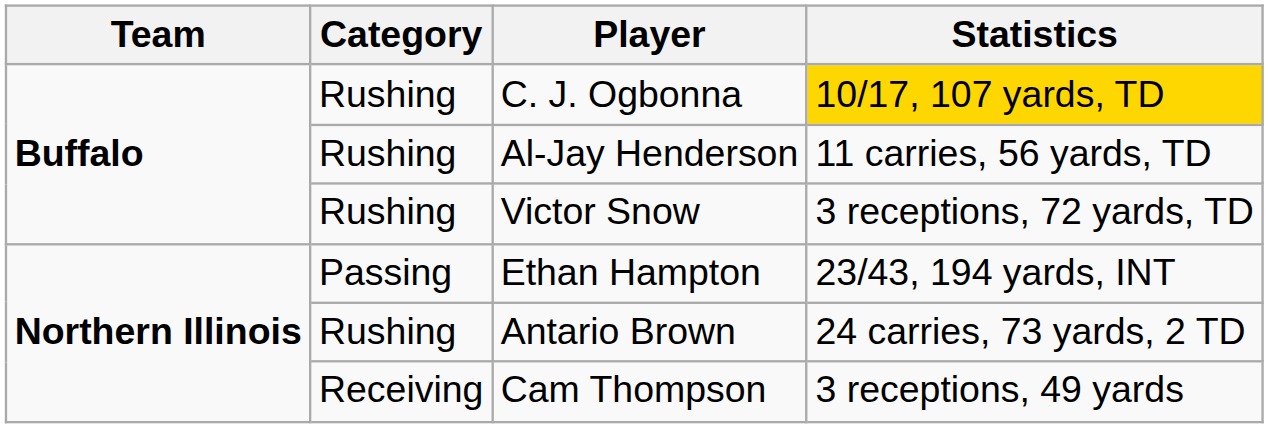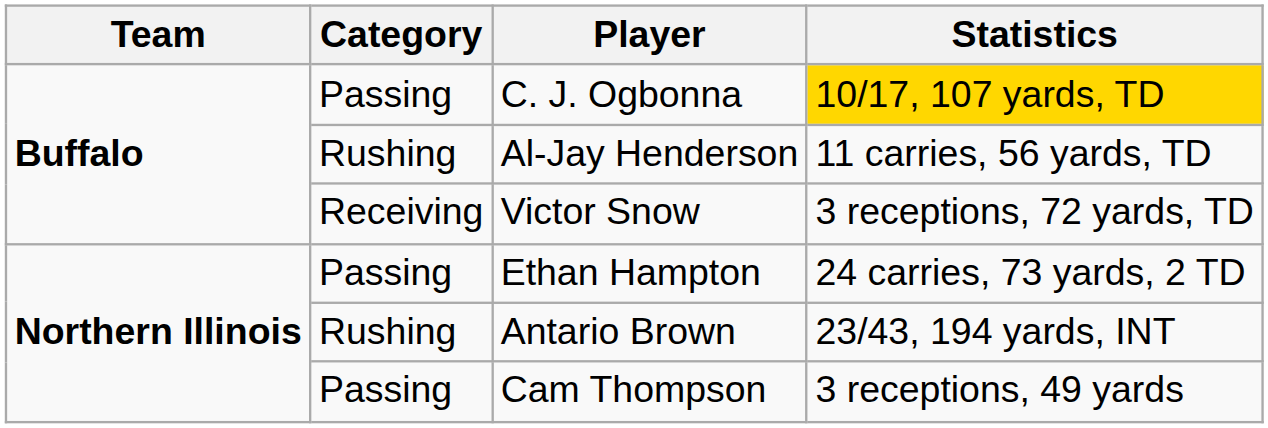(388, 94) Rushing -> (386, 94) Passing
(388, 212) Rushing -> (401, 212) Receiving
(996, 272) 23/43, 194 yards, INT -> (1031, 272) 24 carries, 73 yards, 2 TD
(1031, 331) 24 carries, 73 yards, 2 TD -> (996, 331) 23/43, 194 yards, INT
(401, 390) Receiving -> (386, 390) Passing
